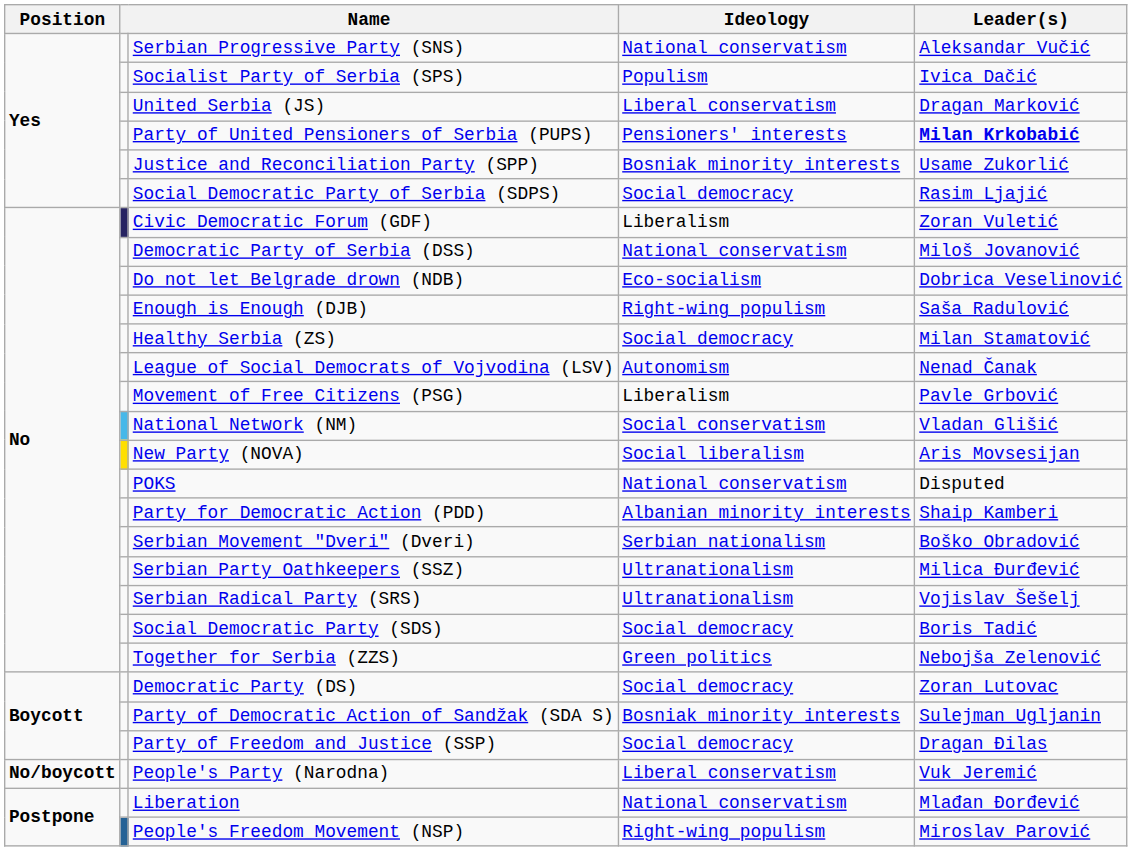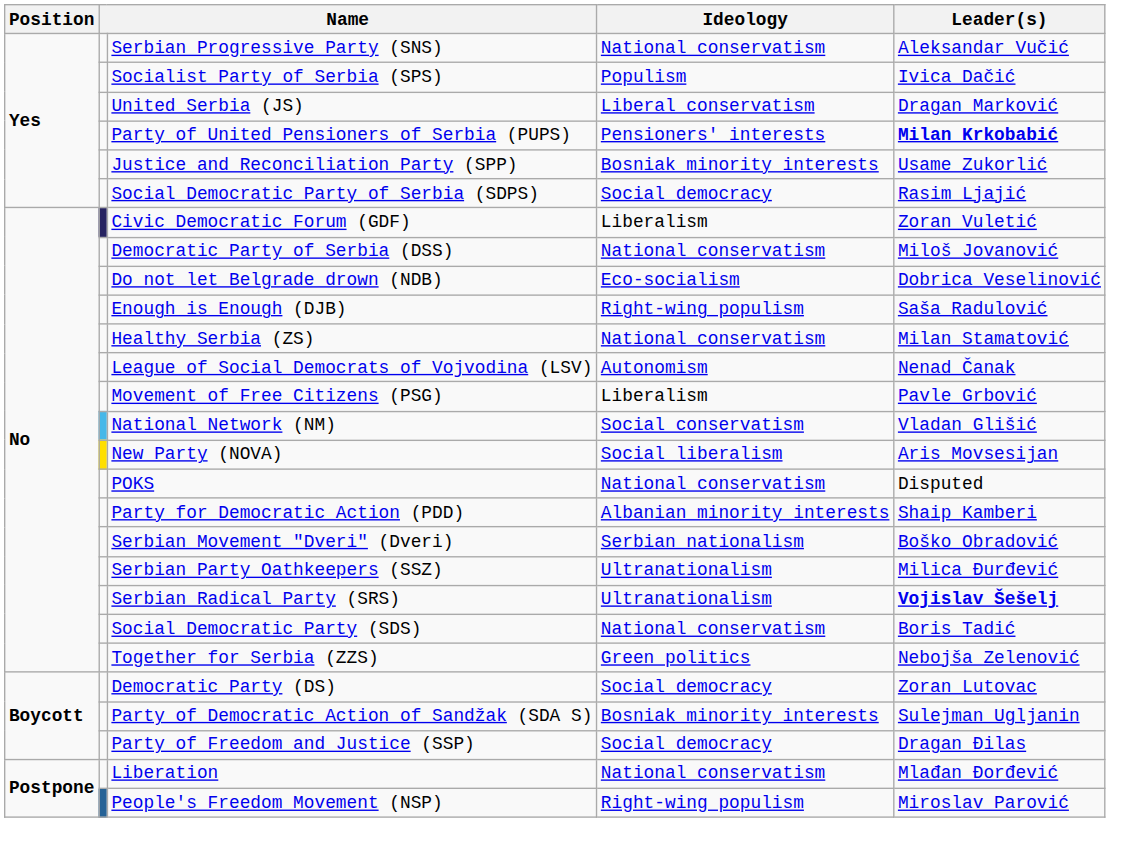(708, 338) Social democracy -> (713, 338) National conservatism
(999, 600) normal -> (978, 600) bold
(708, 629) Social democracy -> (713, 629) National conservatism
- row: (261, 774)
